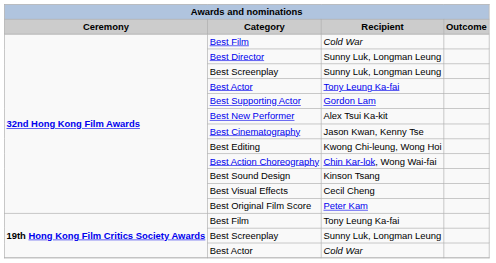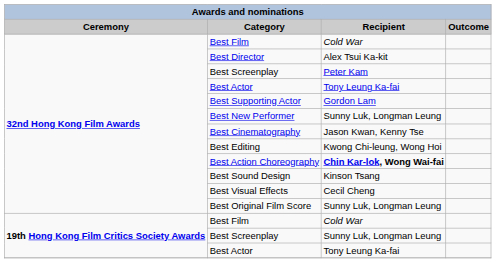(382, 57) Sunny Luk, Longman Leung -> (356, 57) Alex Tsui Ka-kit
(382, 72) Sunny Luk, Longman Leung -> (346, 72) Peter Kam
(356, 116) Alex Tsui Ka-kit -> (382, 116) Sunny Luk, Longman Leung
(380, 161) normal -> (384, 161) bold
(346, 206) Peter Kam -> (382, 206) Sunny Luk, Longman Leung
(361, 221) Tony Leung Ka-fai -> (343, 221) Cold War
(343, 251) Cold War -> (361, 251) Tony Leung Ka-fai
